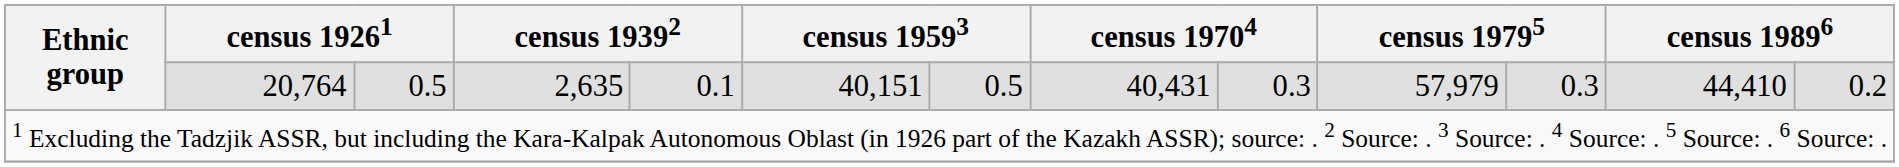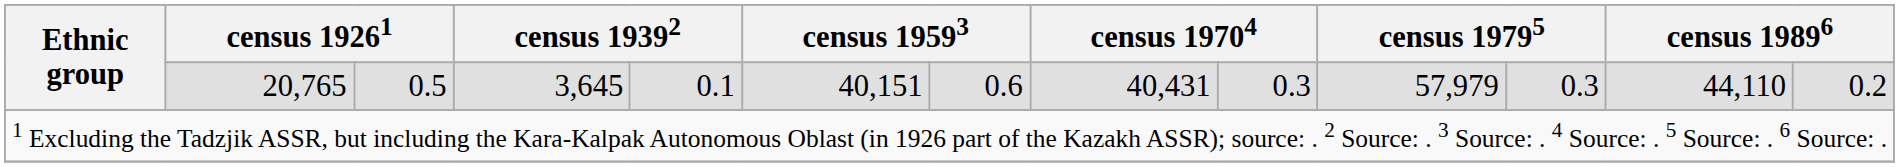(304, 85) 20,764 -> (304, 85) 20,765
(589, 85) 2,635 -> (589, 85) 3,645
(1004, 85) 0.5 -> (1004, 85) 0.6
(1745, 85) 44,410 -> (1745, 85) 44,110
